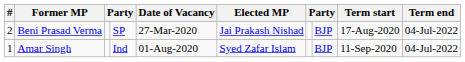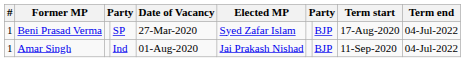(10, 30) 2 -> (10, 30) 1
(262, 30) Jai Prakash Nishad -> (258, 30) Syed Zafar Islam
(258, 48) Syed Zafar Islam -> (262, 48) Jai Prakash Nishad
